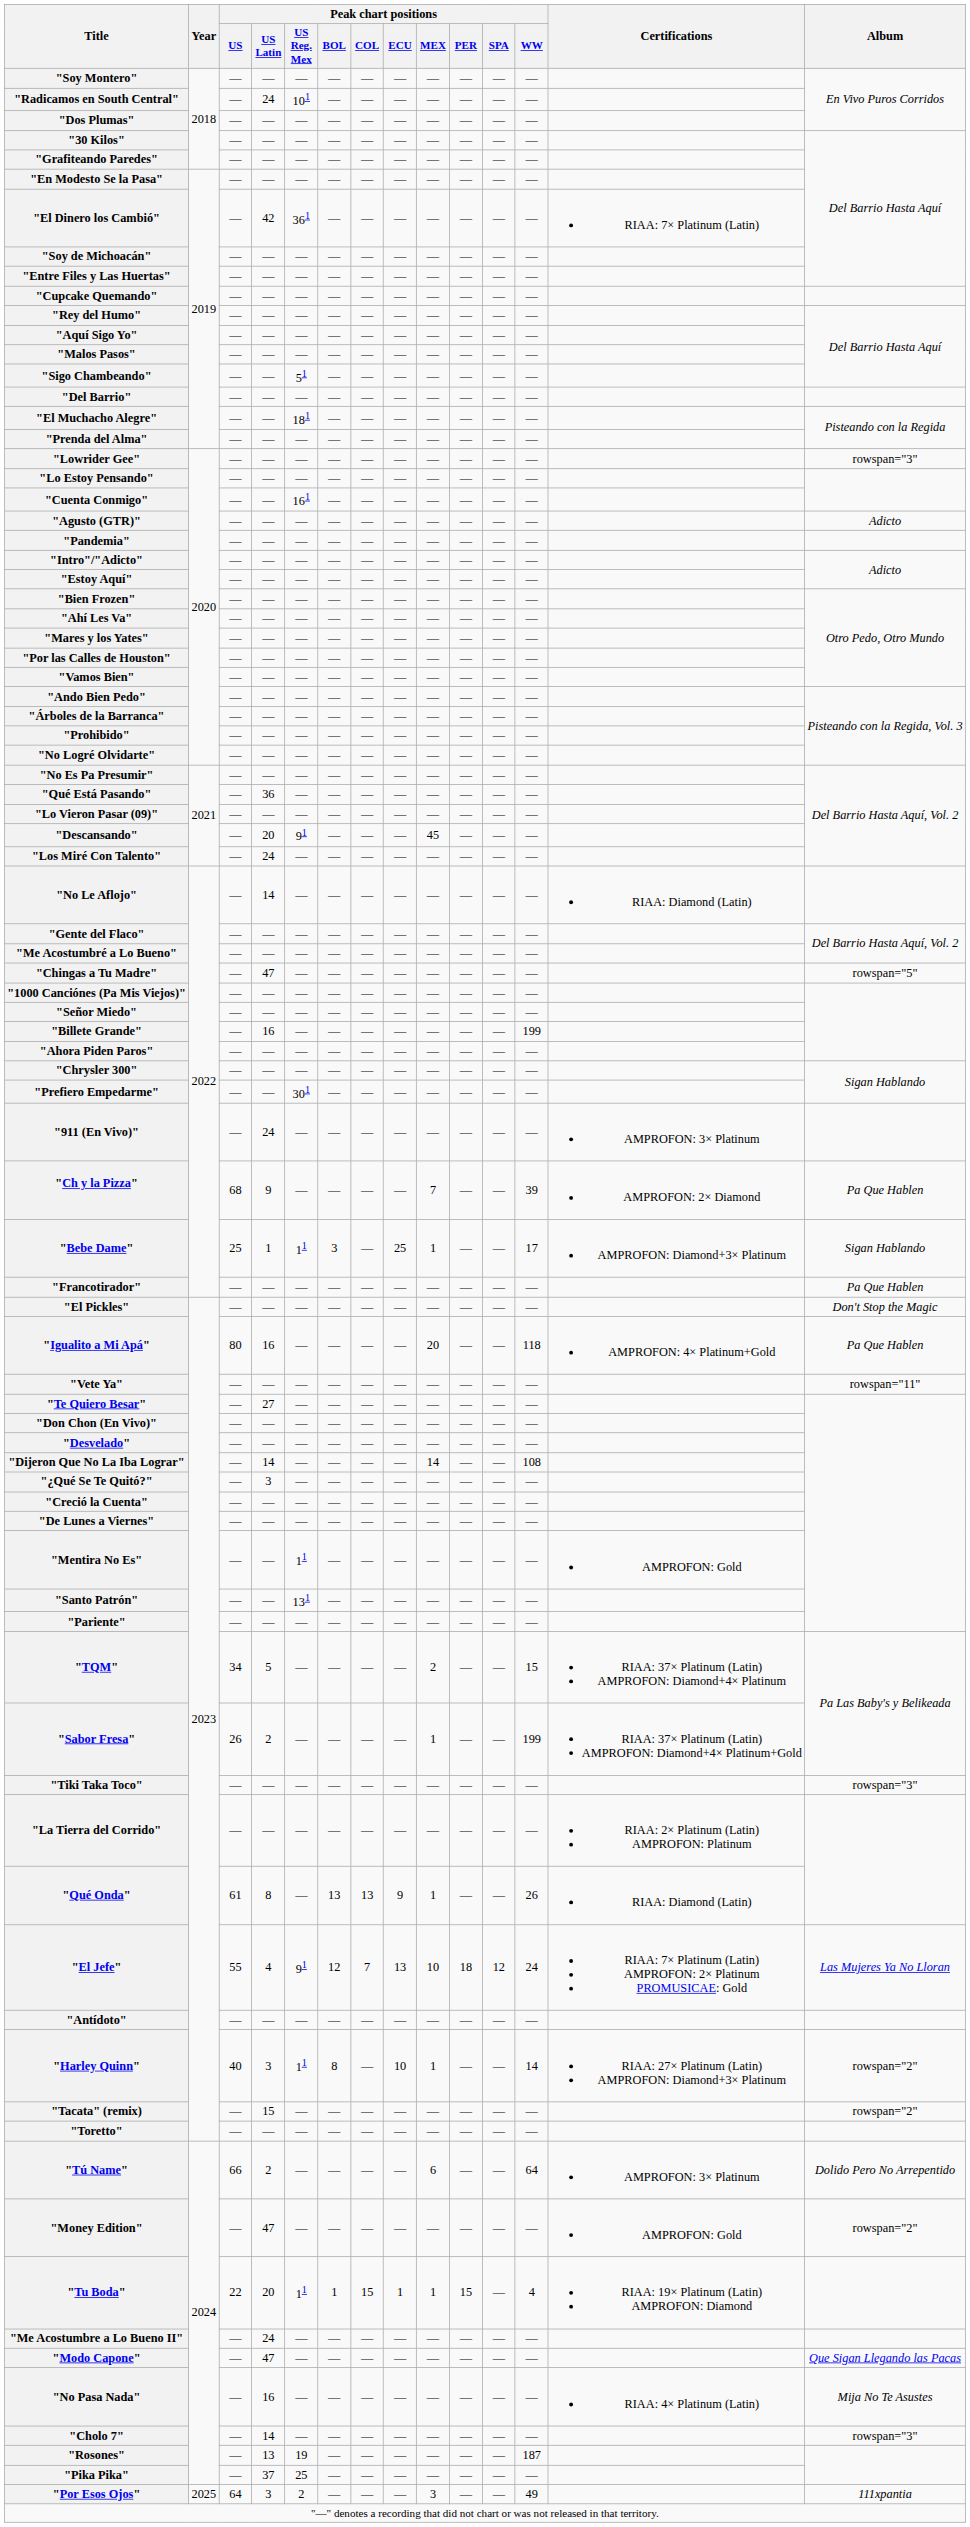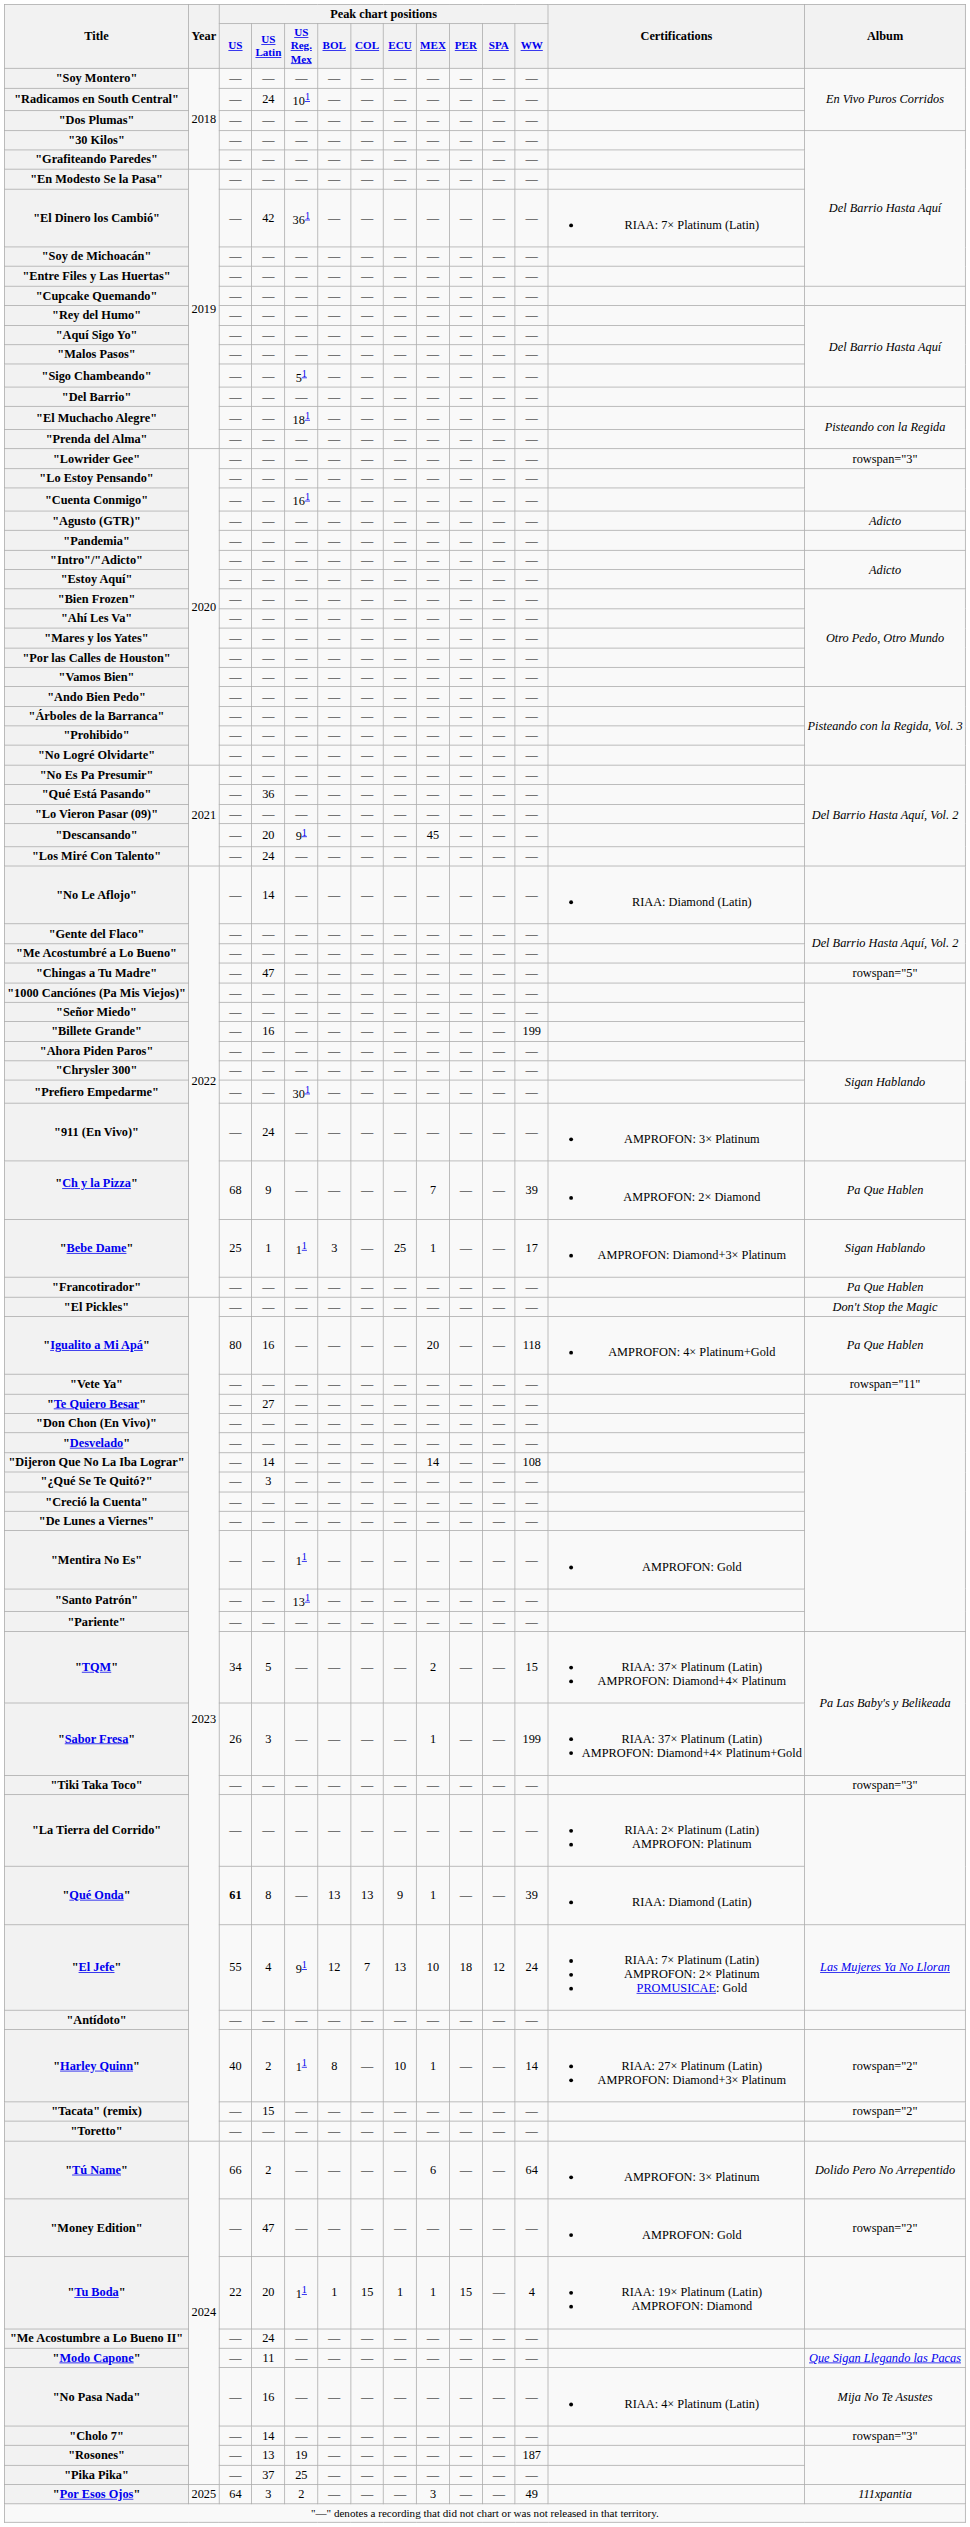(268, 1739) 2 -> (268, 1739) 3
(235, 1895) normal -> (235, 1895) bold
(532, 1895) 26 -> (532, 1895) 39
(268, 2065) 3 -> (268, 2065) 2
(268, 2358) 47 -> (268, 2358) 11
